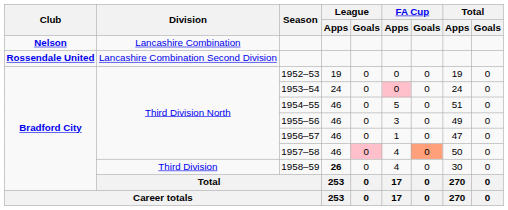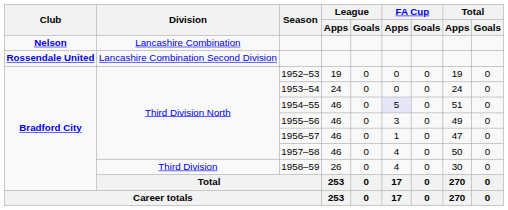(397, 89) pink background -> (397, 89) no background
(397, 105) no background -> (397, 105) lavender background
(366, 151) pink background -> (366, 151) no background
(427, 151) lightsalmon background -> (427, 151) no background
(336, 167) bold -> (336, 167) normal
